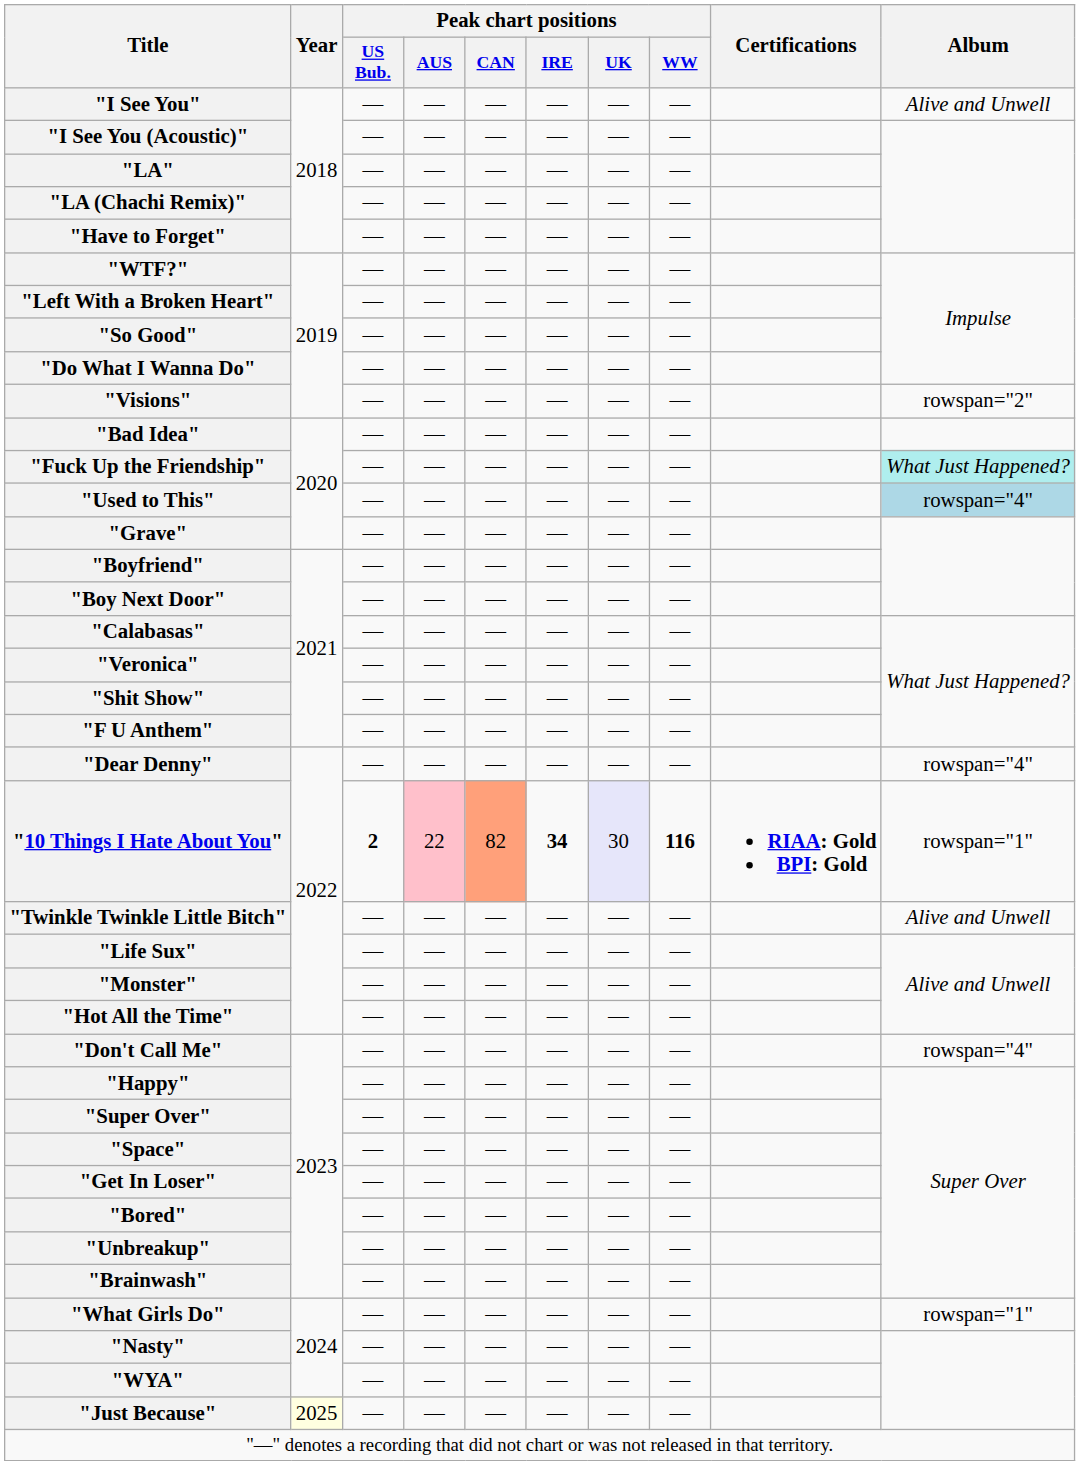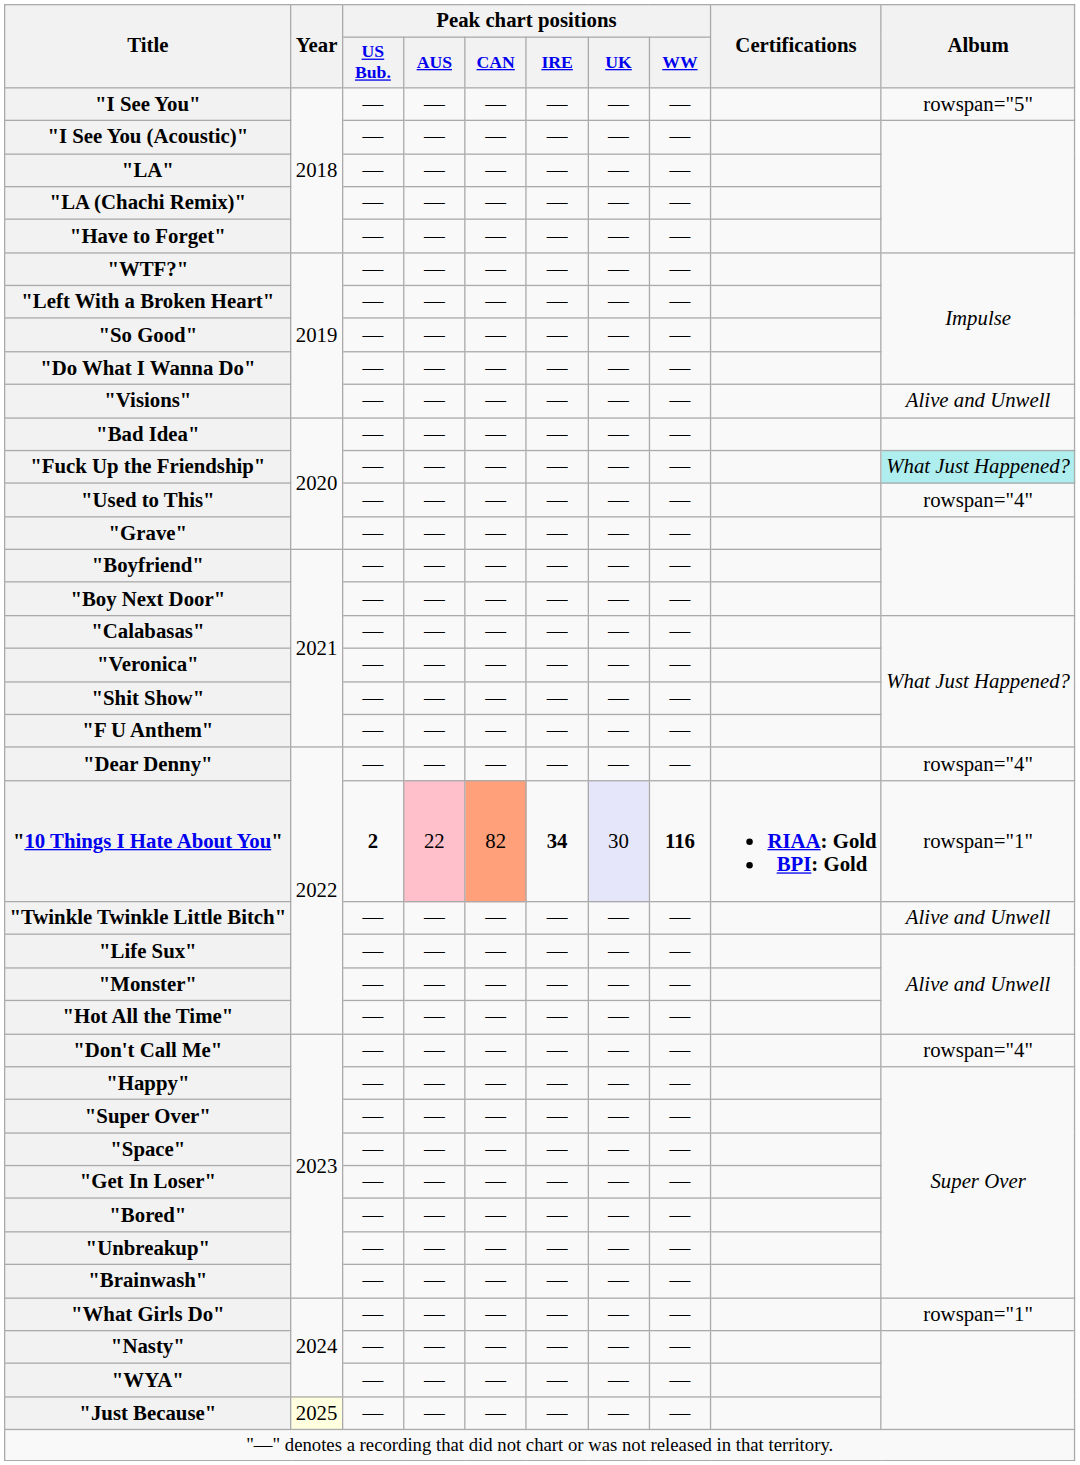(978, 103) Alive and Unwell -> (978, 103) rowspan="5"
(978, 400) rowspan="2" -> (978, 400) Alive and Unwell
(978, 499) lightblue background -> (978, 499) no background
